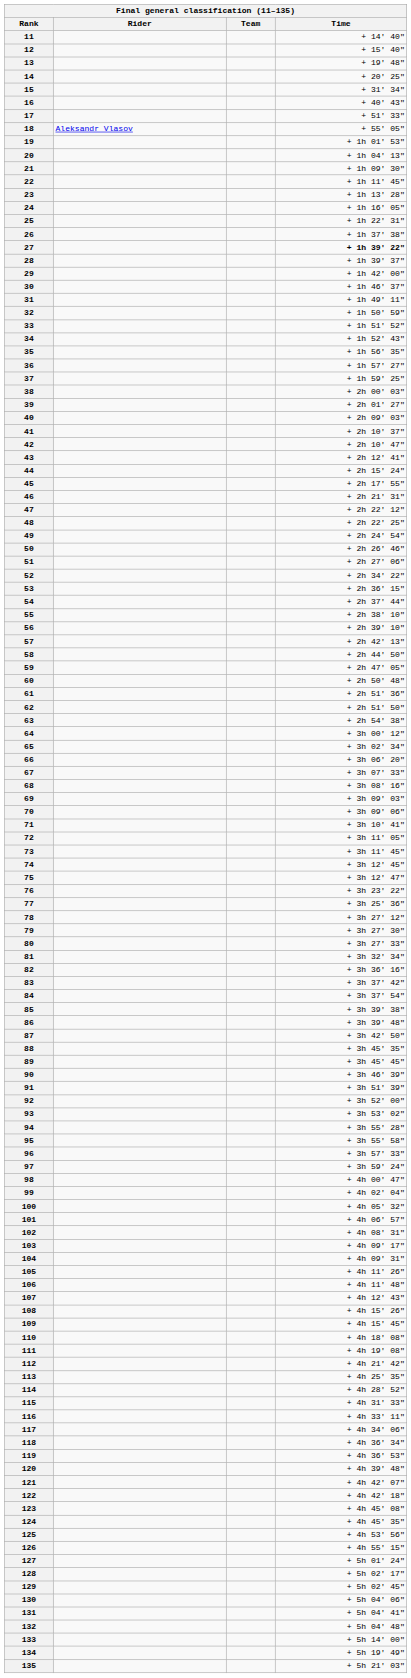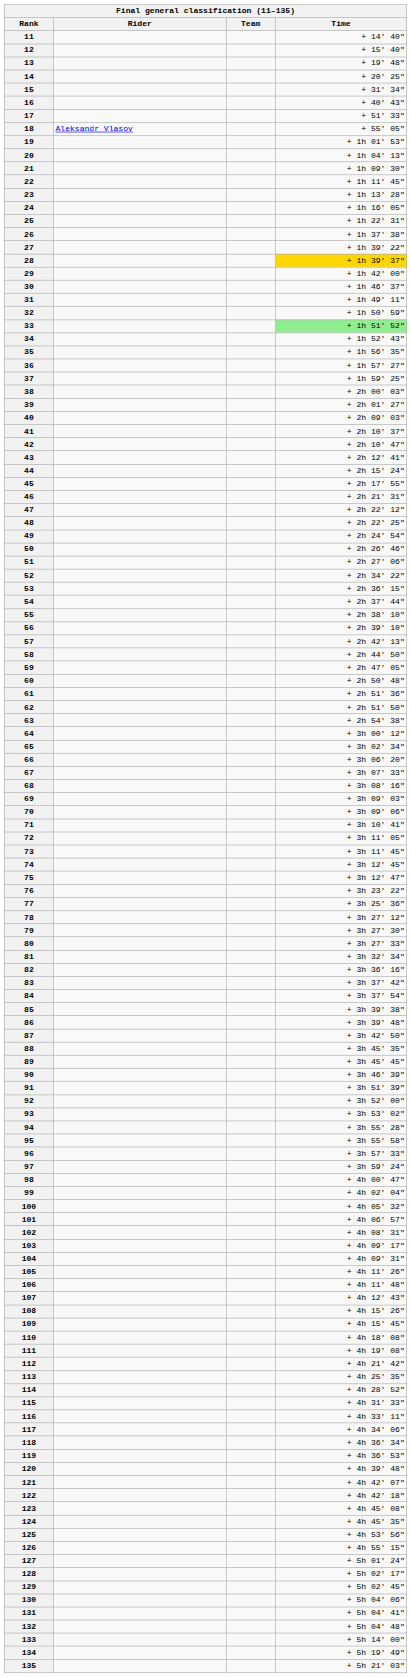(376, 247) bold -> (376, 247) normal
(376, 260) no background -> (376, 260) gold background
(376, 326) no background -> (376, 326) lightgreen background
